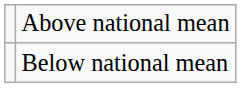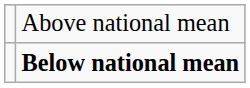(125, 62) normal -> (130, 62) bold
